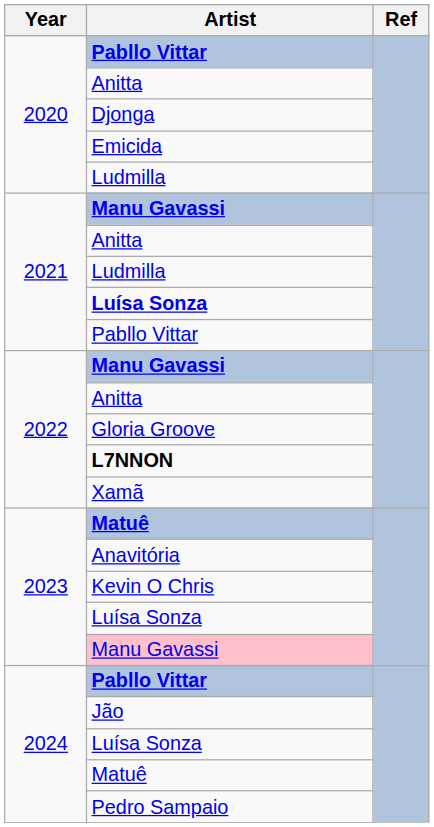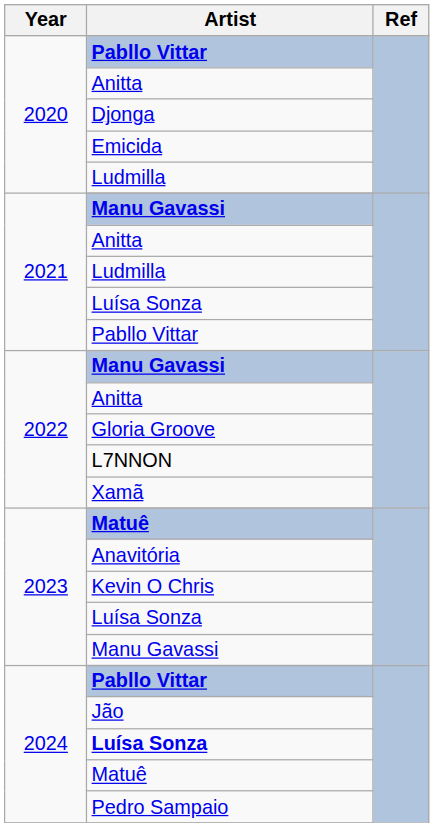(149, 303) bold -> (147, 303) normal
(132, 460) bold -> (132, 460) normal
(155, 649) pink background -> (155, 649) no background
(147, 743) normal -> (149, 743) bold
